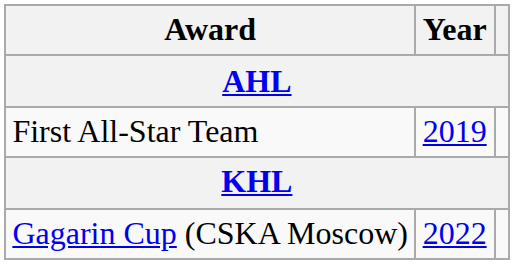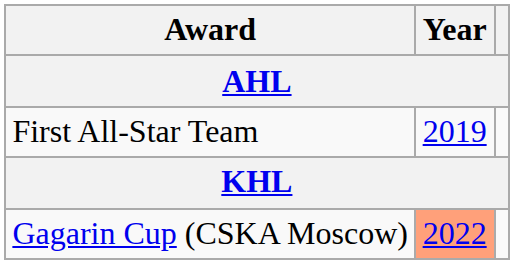(455, 232) no background -> (455, 232) lightsalmon background
